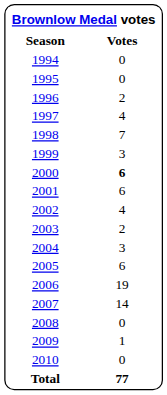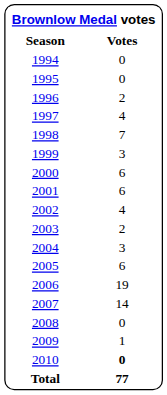(122, 172) bold -> (122, 172) normal
(122, 360) normal -> (122, 360) bold
